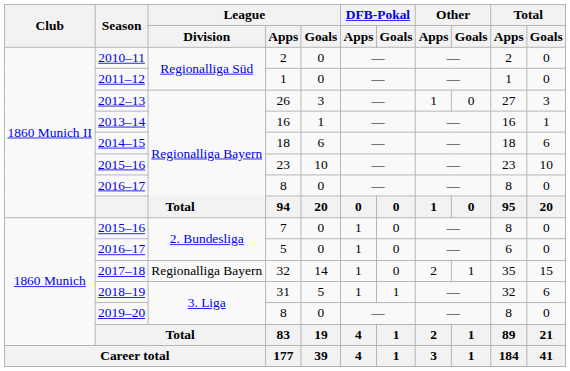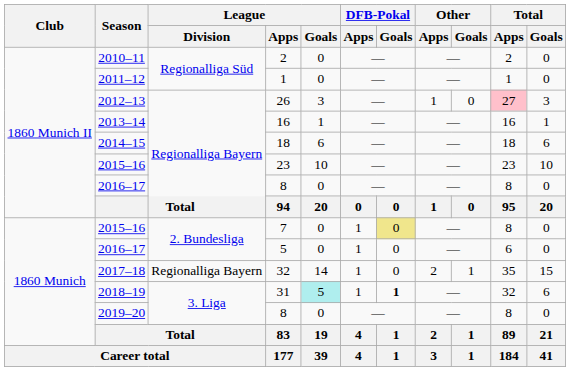(509, 100) no background -> (509, 100) pink background
(396, 228) no background -> (396, 228) khaki background
(321, 292) no background -> (321, 292) paleturquoise background
(396, 292) normal -> (396, 292) bold
